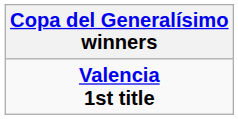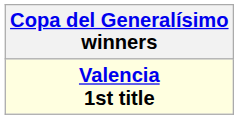(119, 86) no background -> (119, 86) lightyellow background
